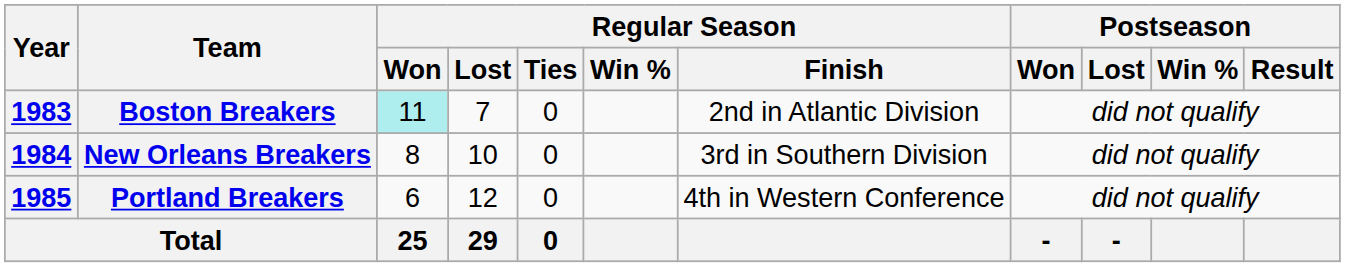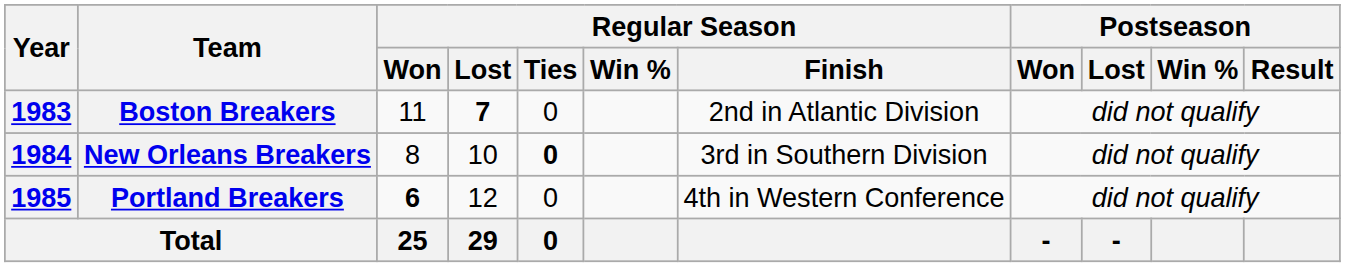(413, 112) paleturquoise background -> (413, 112) no background
(483, 112) normal -> (483, 112) bold
(551, 155) normal -> (551, 155) bold
(413, 198) normal -> (413, 198) bold
